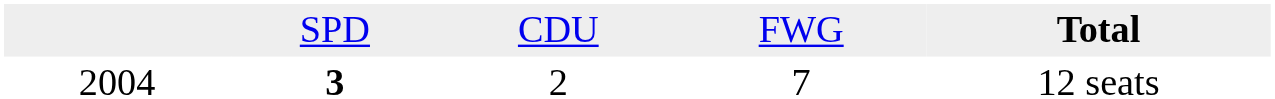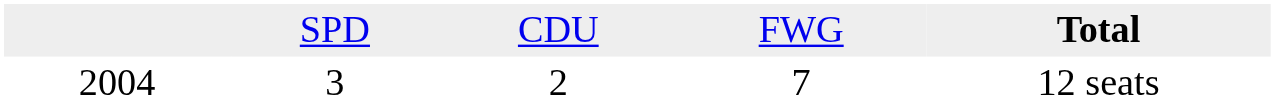(335, 82) bold -> (335, 82) normal
